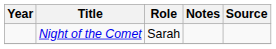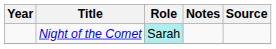(164, 33) no background -> (164, 33) paleturquoise background
